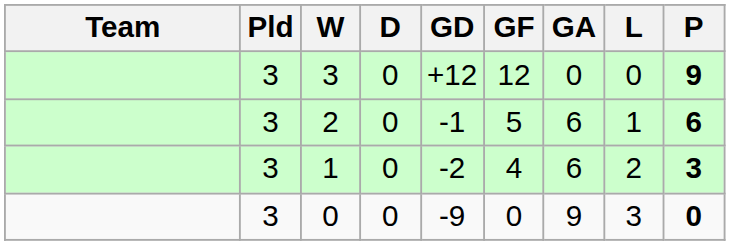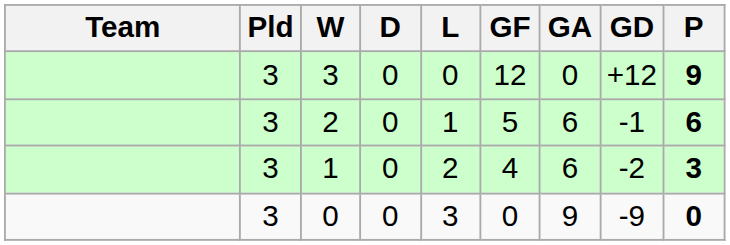columns swapped: (634, 27) <-> (452, 27)
